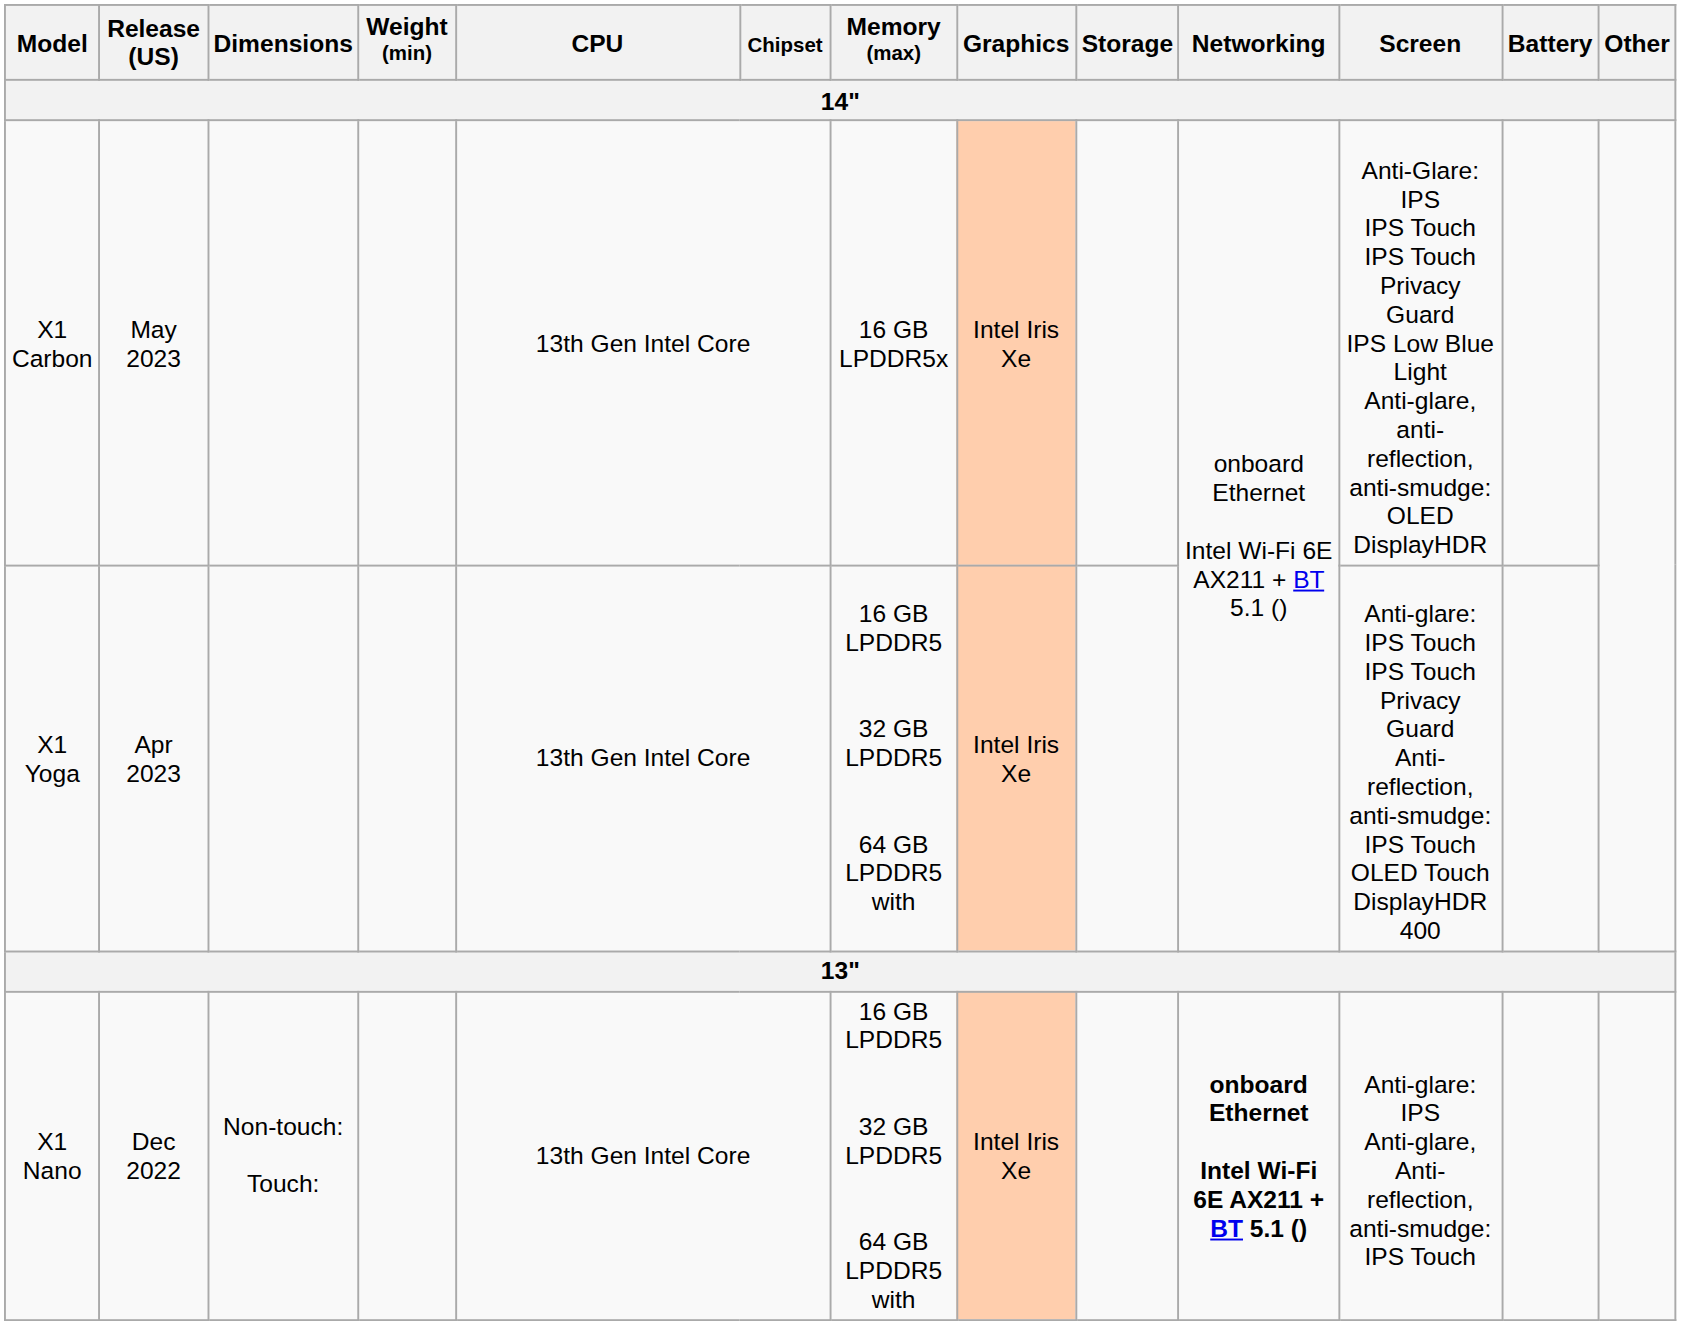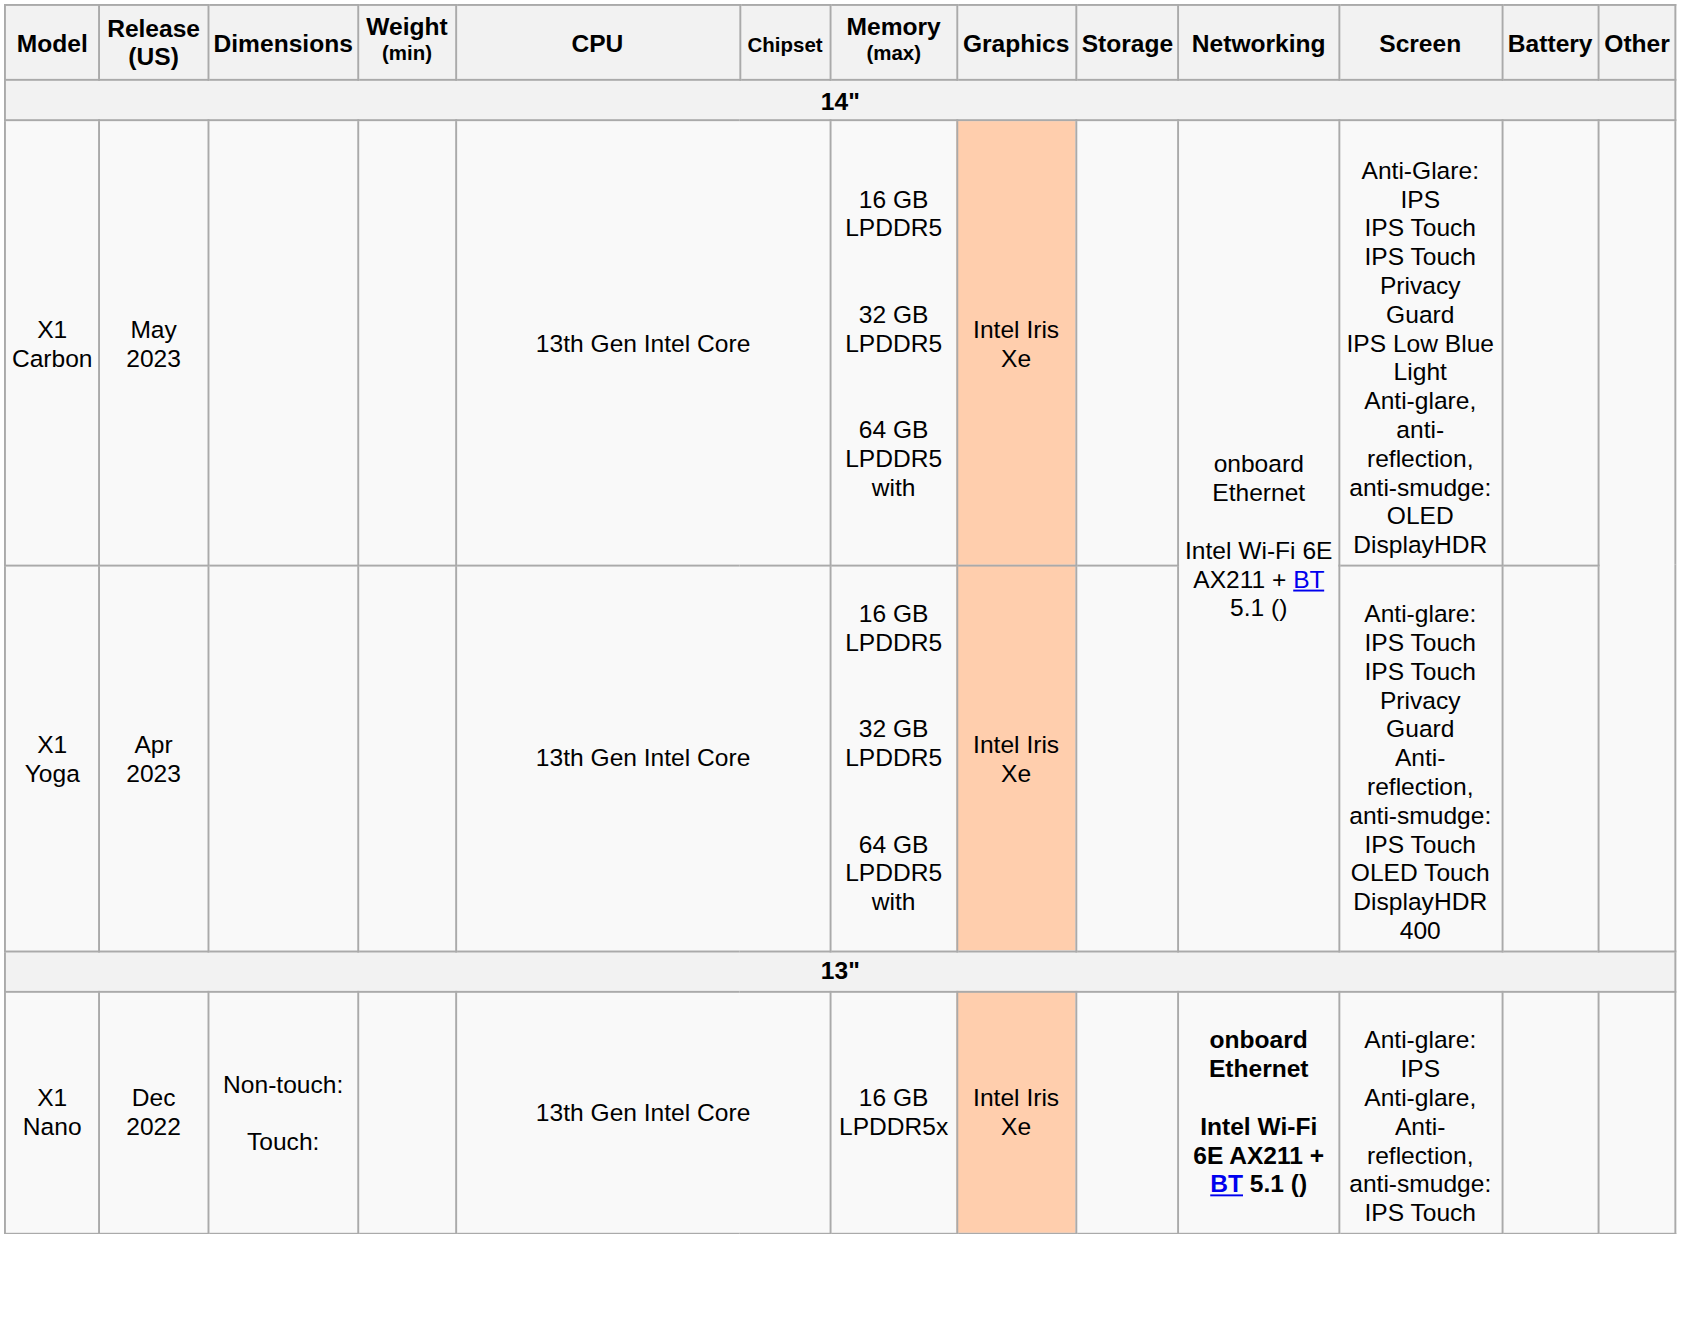(894, 343) 16 GB LPDDR5x -> (894, 343) 16 GB LPDDR5 32 GB LPDDR5 64 GB LPDDR5 with
(894, 1155) 16 GB LPDDR5 32 GB LPDDR5 64 GB LPDDR5 with -> (894, 1112) 16 GB LPDDR5x
